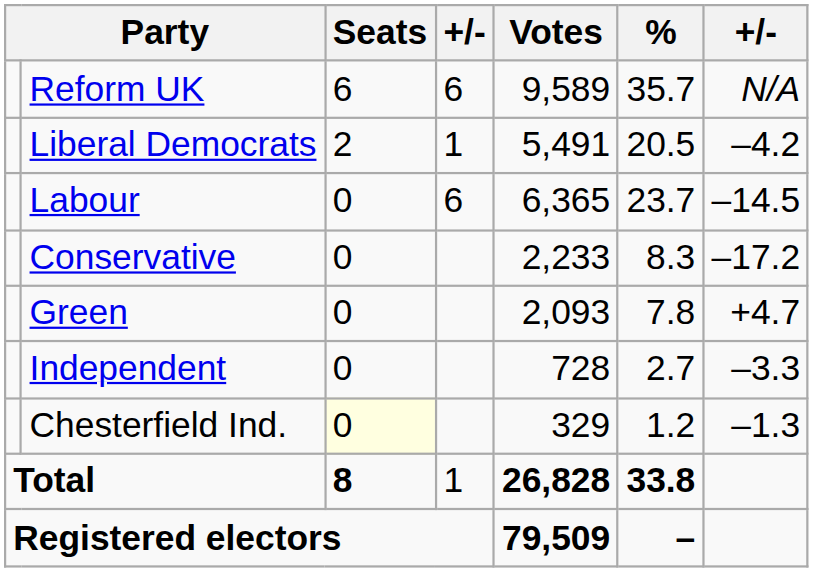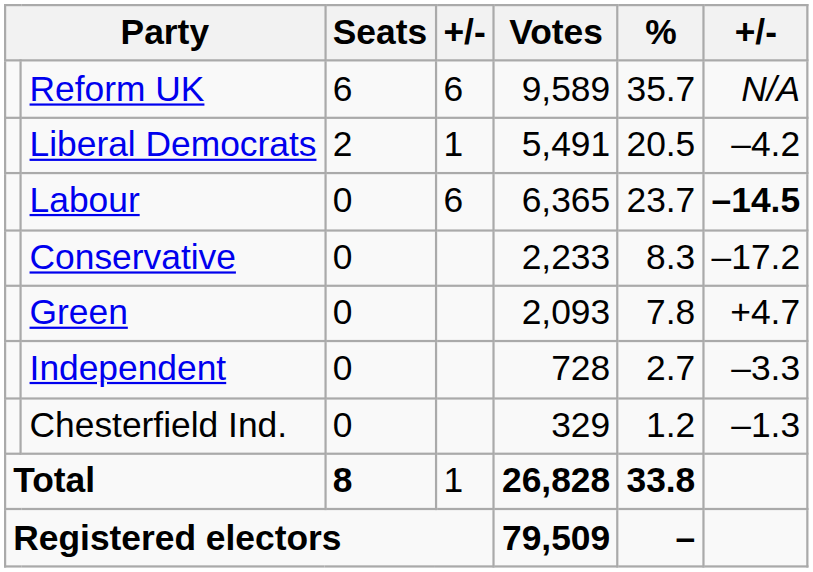(756, 200) normal -> (756, 200) bold
(343, 425) lightyellow background -> (343, 425) no background
